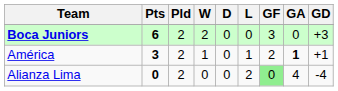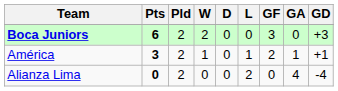(296, 55) bold -> (296, 55) normal
(271, 75) lightgreen background -> (271, 75) no background
